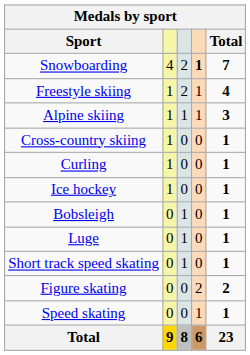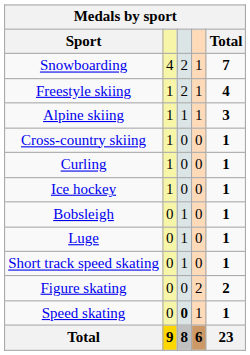(199, 66) bold -> (199, 66) normal
(184, 312) normal -> (184, 312) bold
